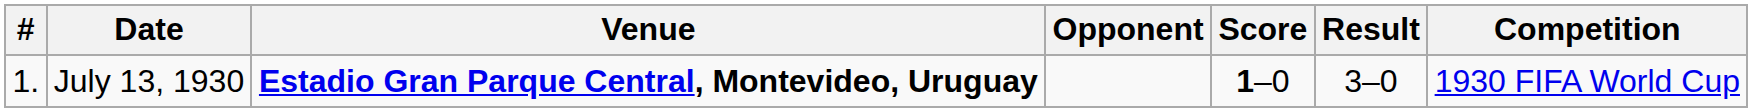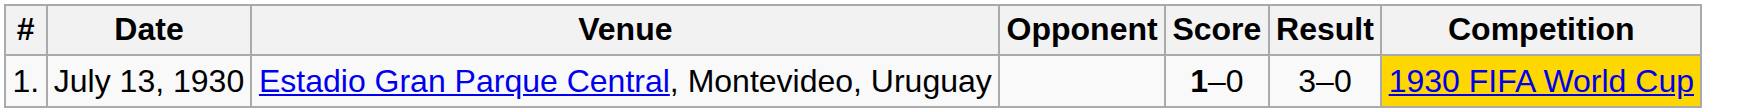(648, 80) bold -> (625, 80) normal
(1587, 80) no background -> (1541, 80) gold background
